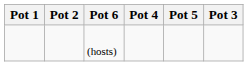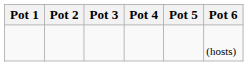columns swapped: (223, 14) <-> (104, 14)
